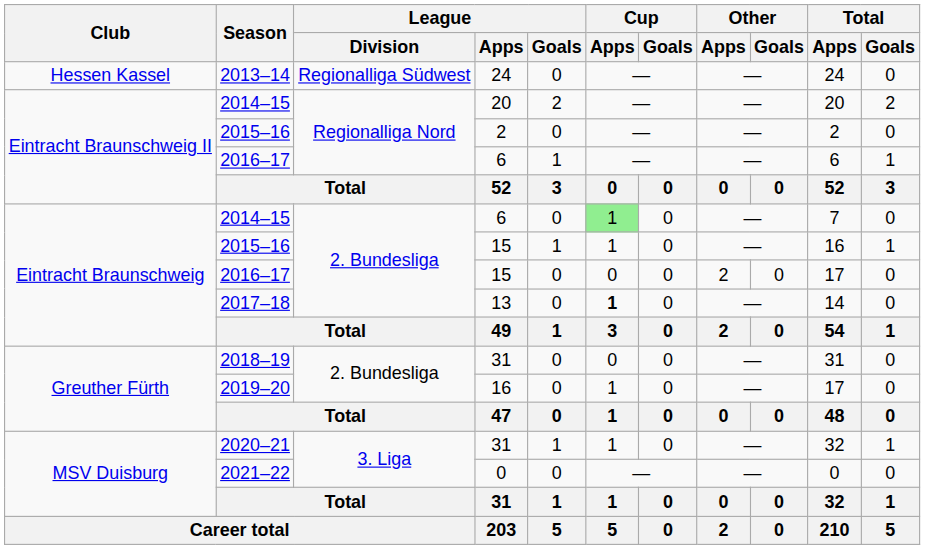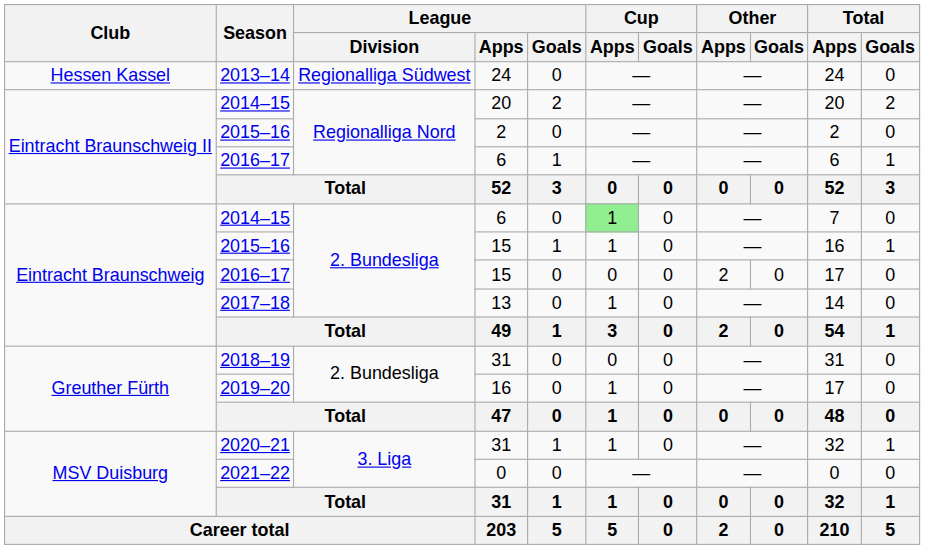(612, 302) bold -> (612, 302) normal
